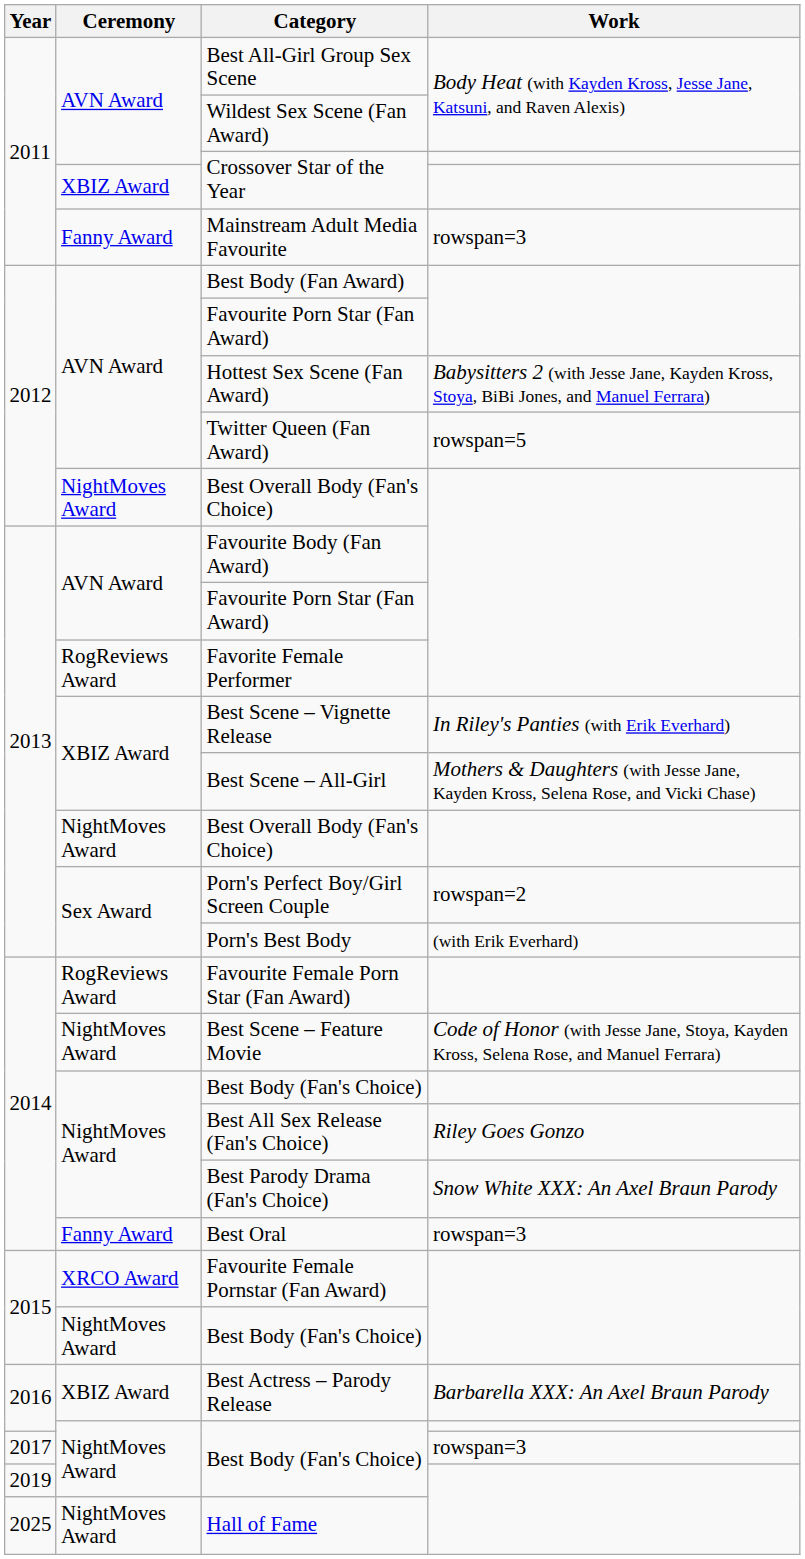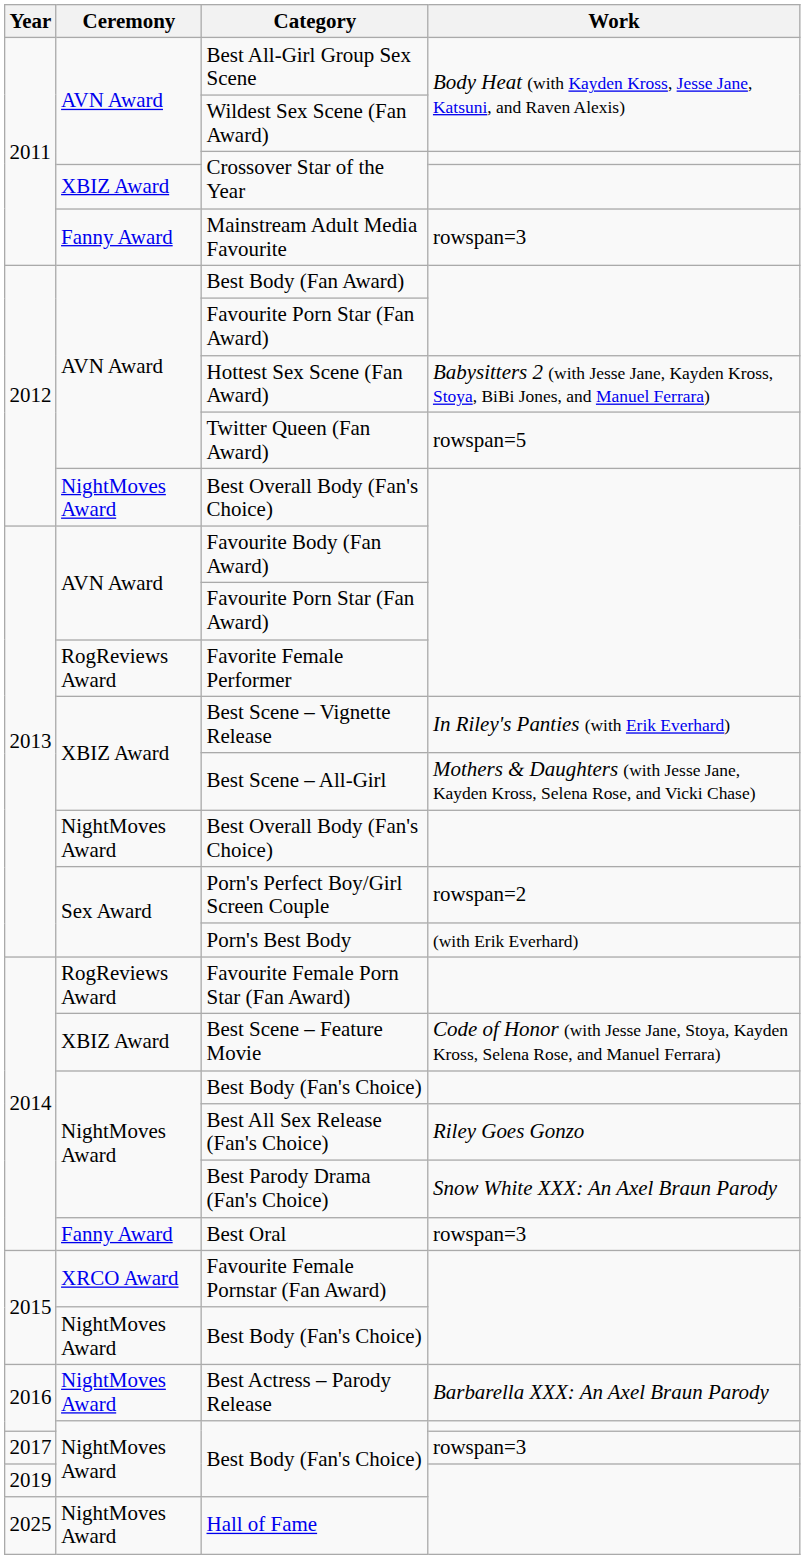(113, 1041) NightMoves Award -> (115, 1041) XBIZ Award
(115, 1392) XBIZ Award -> (113, 1392) NightMoves Award
